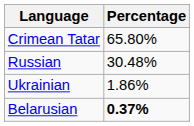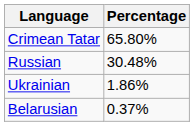(128, 109) bold -> (128, 109) normal
